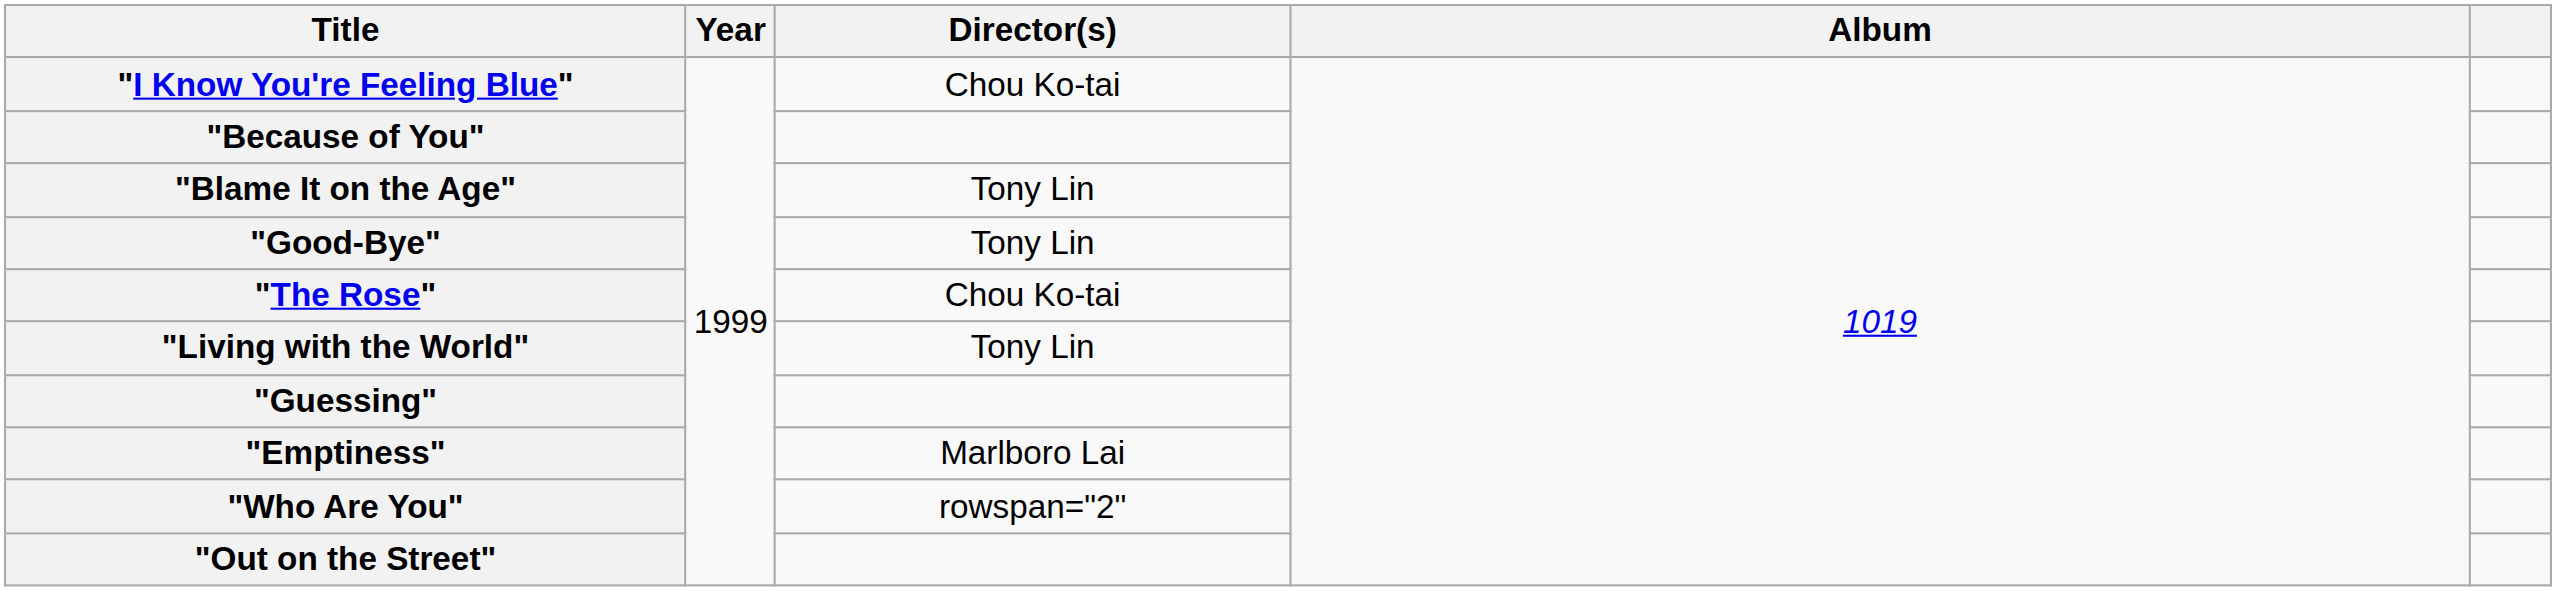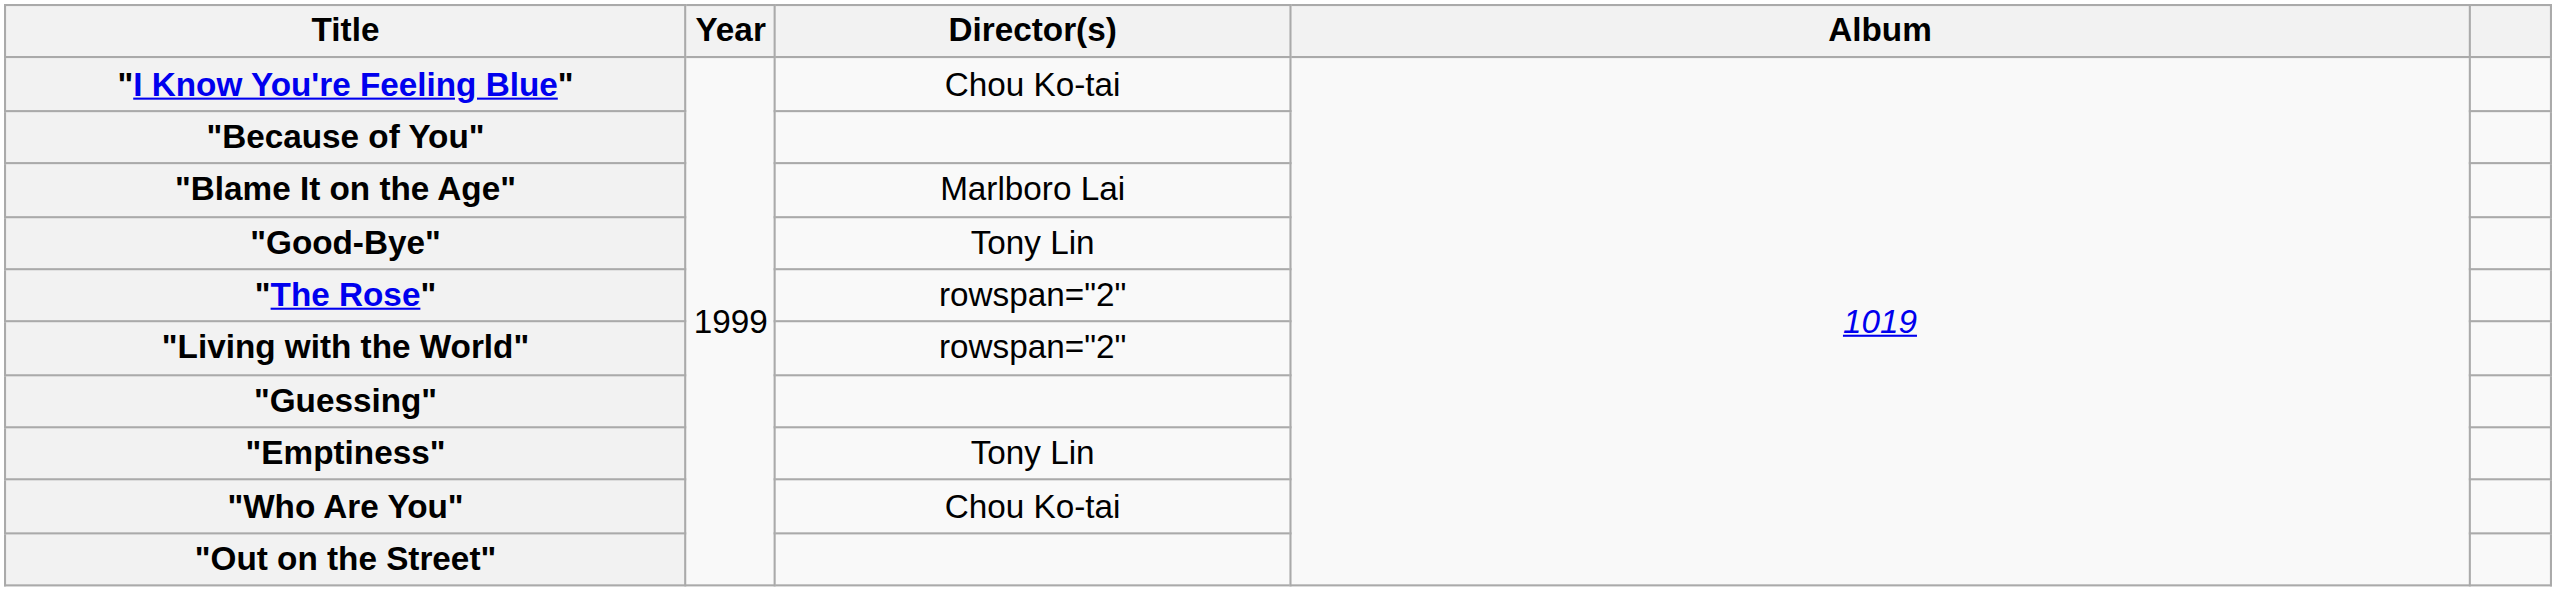(1033, 189) Tony Lin -> (1033, 189) Marlboro Lai
(1033, 294) Chou Ko-tai -> (1033, 294) rowspan="2"
(1033, 347) Tony Lin -> (1033, 347) rowspan="2"
(1033, 453) Marlboro Lai -> (1033, 453) Tony Lin
(1033, 505) rowspan="2" -> (1033, 505) Chou Ko-tai
